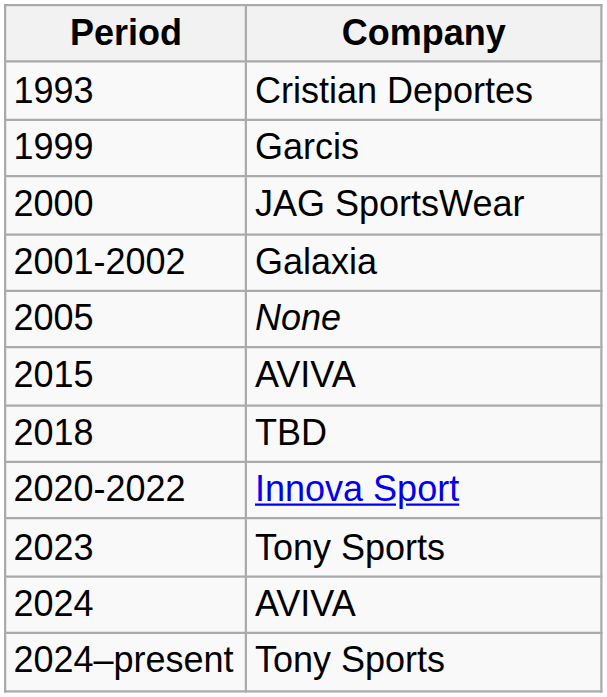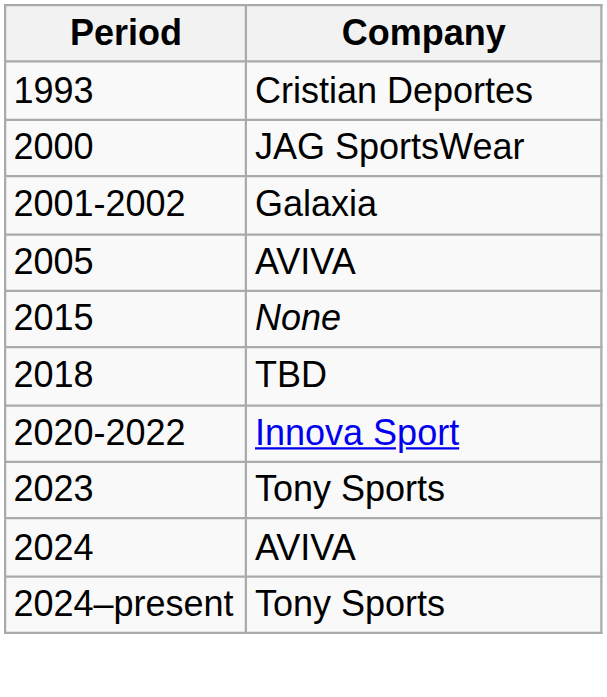- row: (53, 147)
(298, 318) None -> (305, 261) AVIVA
(305, 375) AVIVA -> (298, 318) None
